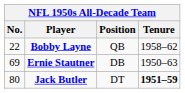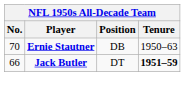- row: (61, 46)
(15, 63) 69 -> (15, 46) 70
(15, 79) 80 -> (15, 63) 66
